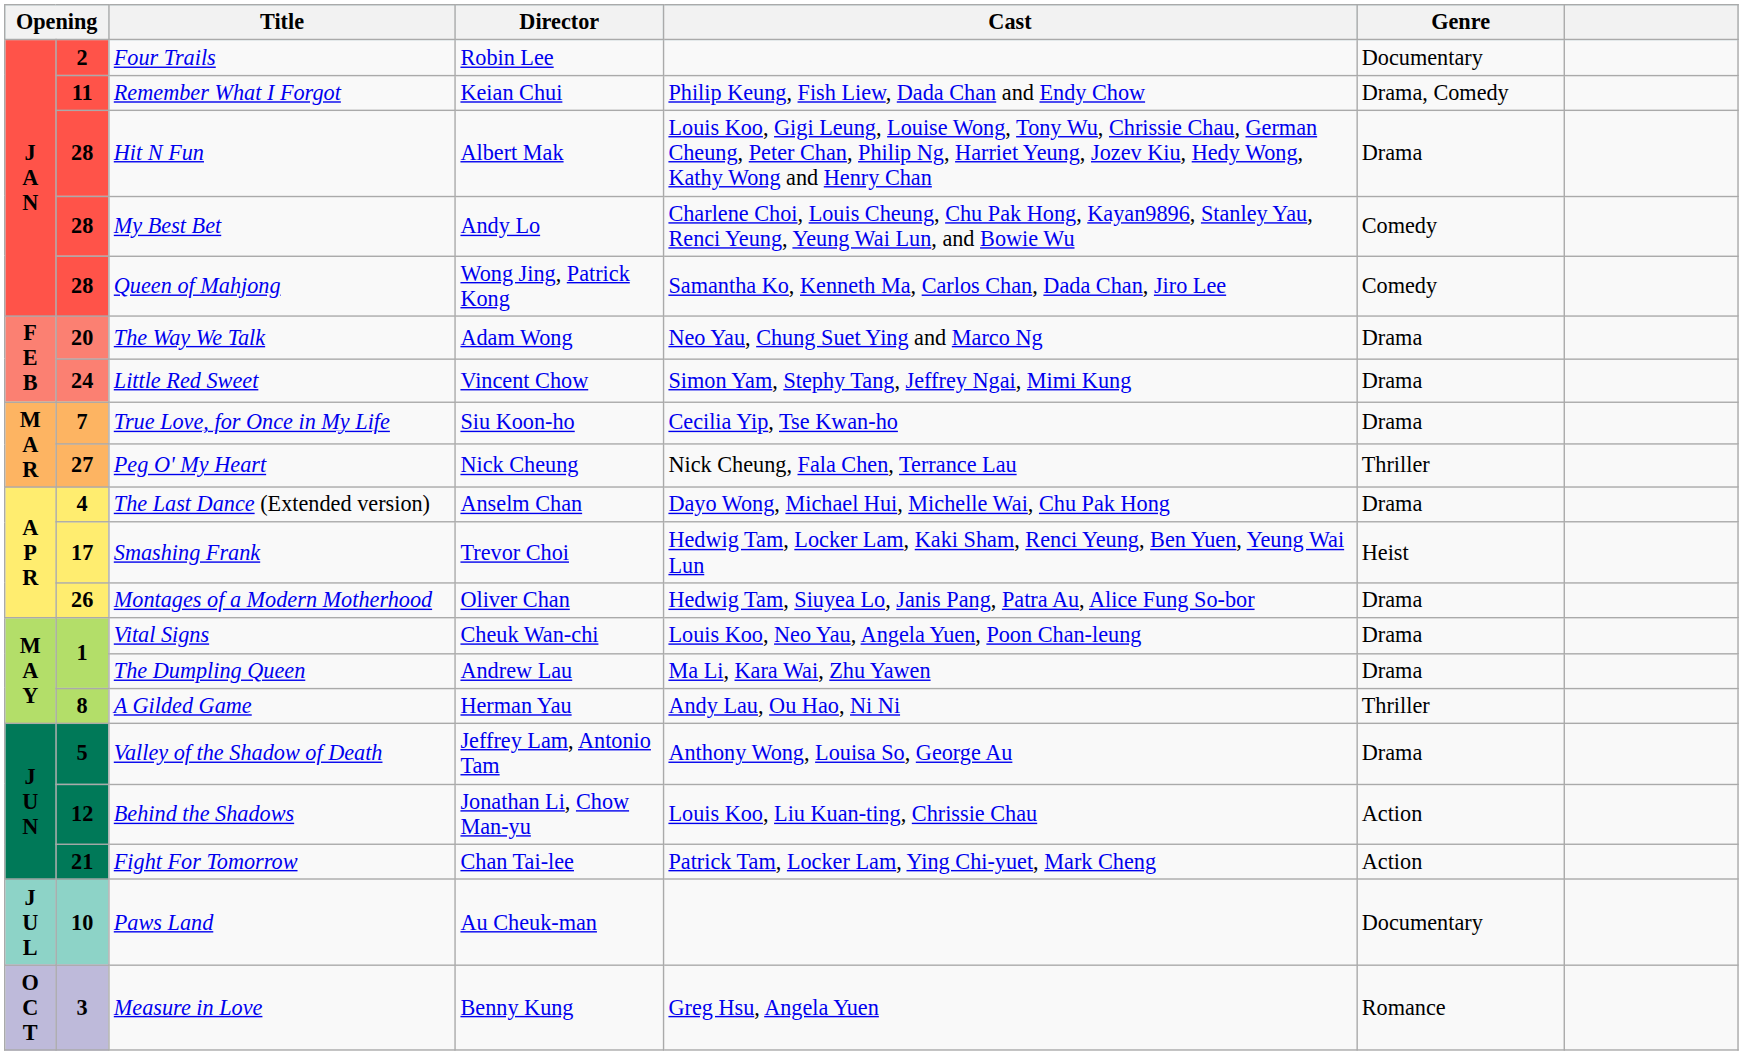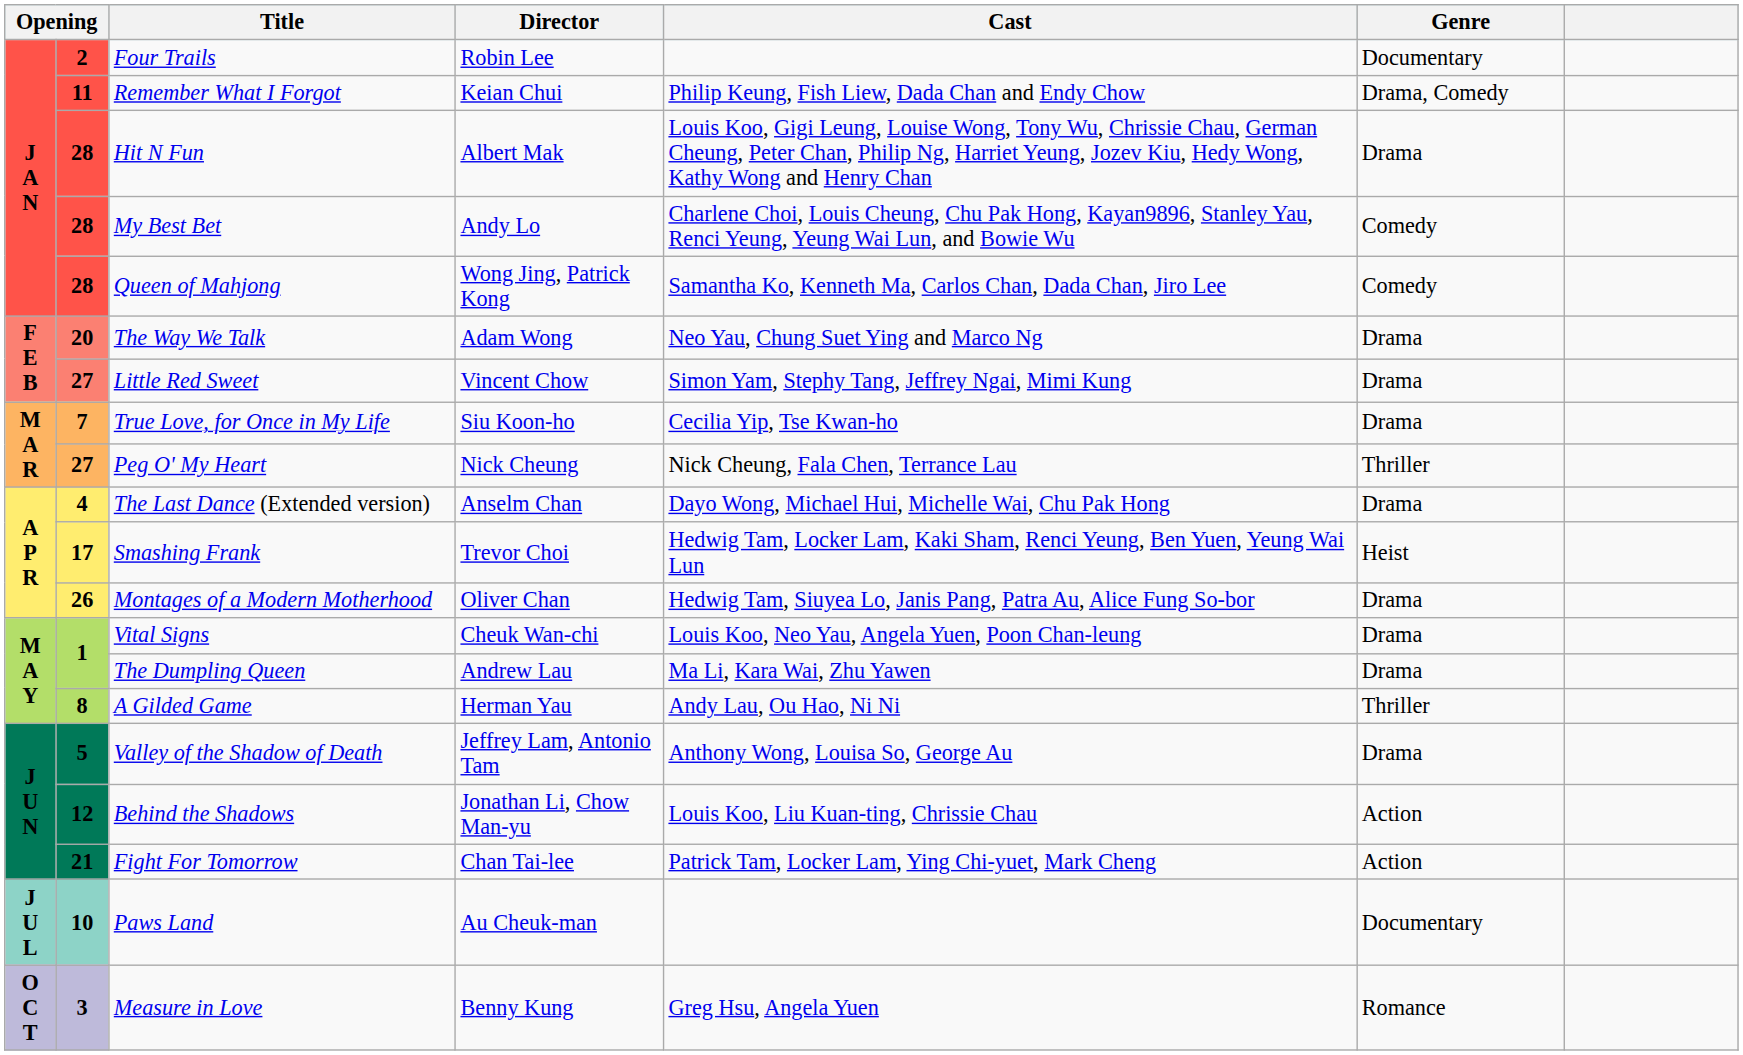(82, 380) 24 -> (82, 380) 27
